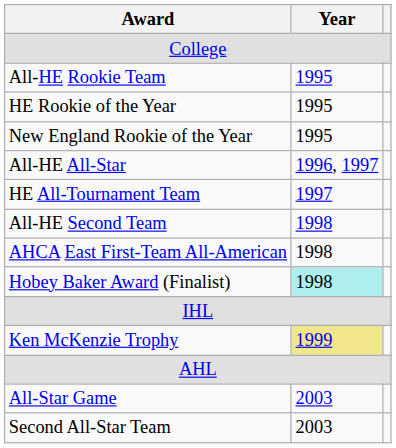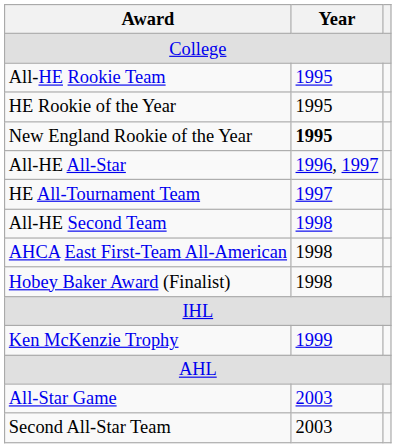(314, 135) normal -> (314, 135) bold
(314, 281) paleturquoise background -> (314, 281) no background
(314, 340) khaki background -> (314, 340) no background
